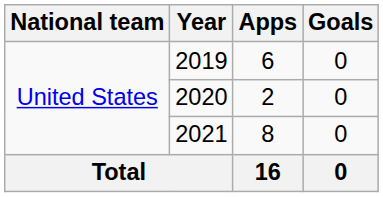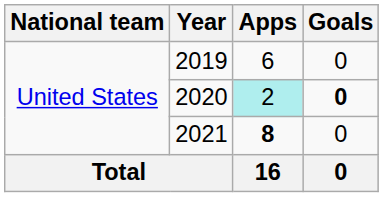(268, 97) no background -> (268, 97) paleturquoise background
(341, 97) normal -> (341, 97) bold
(268, 135) normal -> (268, 135) bold
